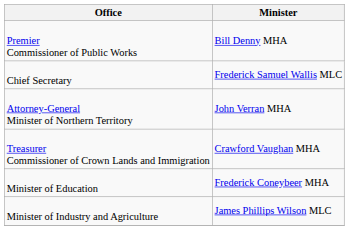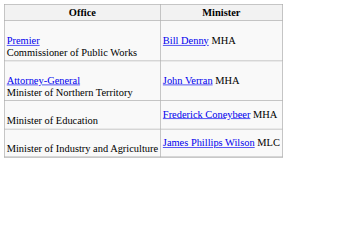- row: (39, 80)
- row: (108, 154)
